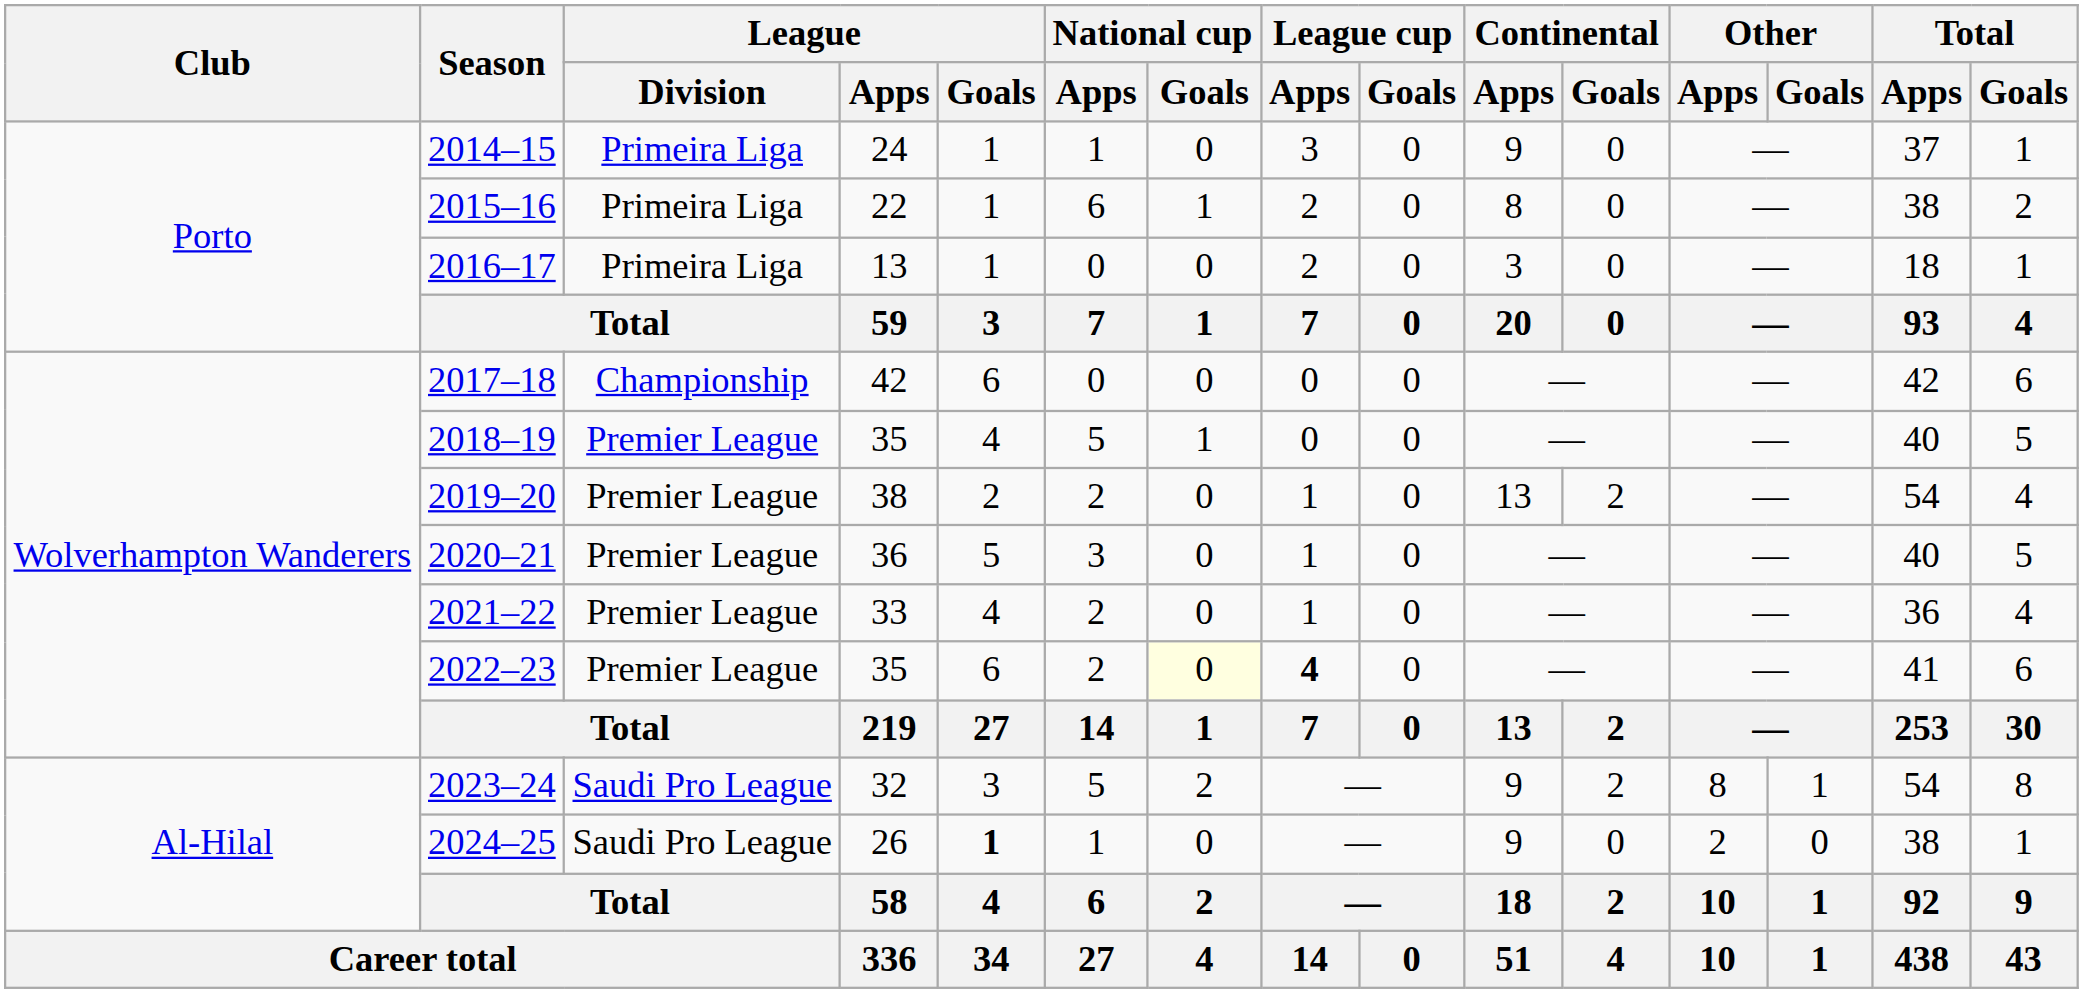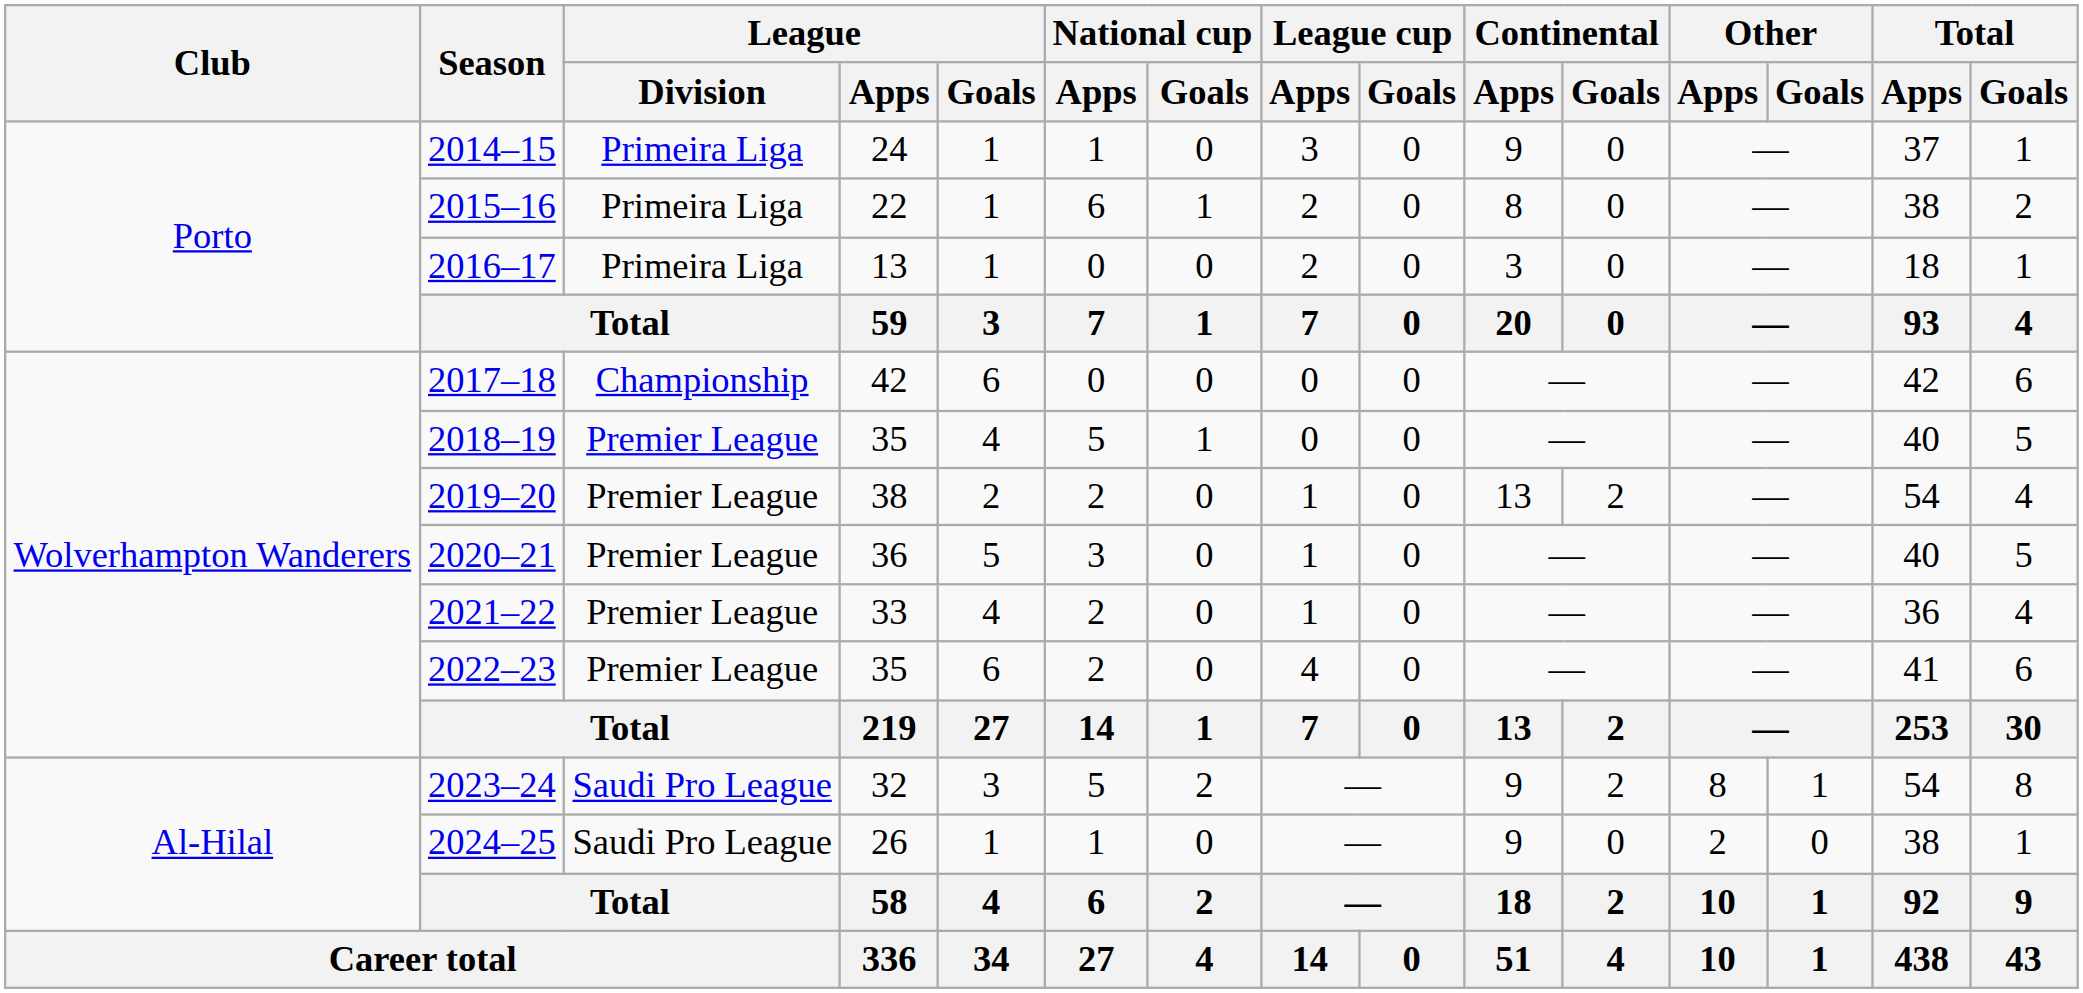(1204, 669) lightyellow background -> (1204, 669) no background
(1310, 669) bold -> (1310, 669) normal
(991, 843) bold -> (991, 843) normal
